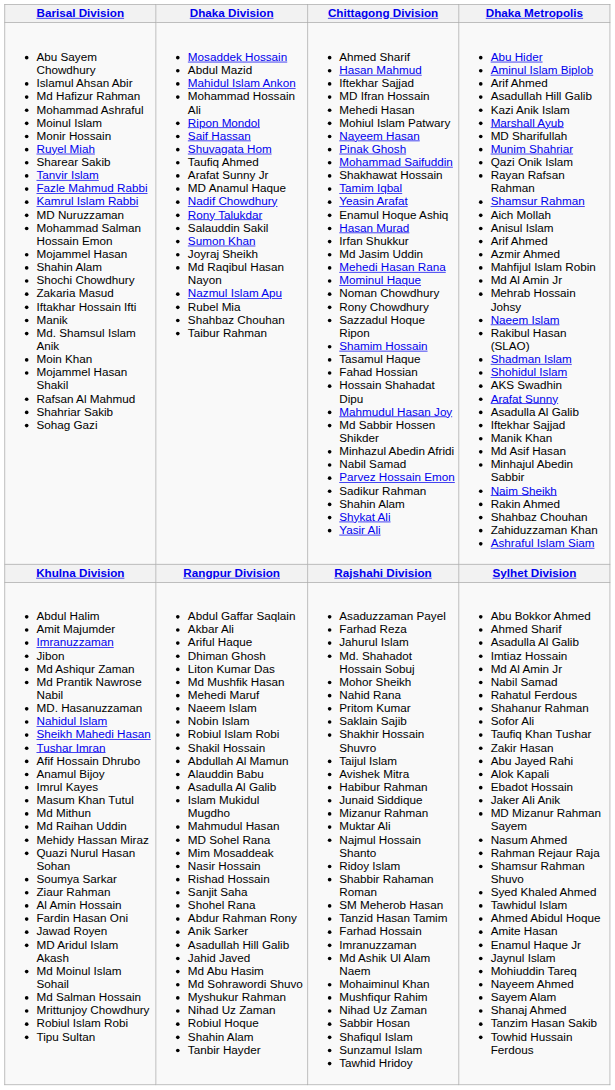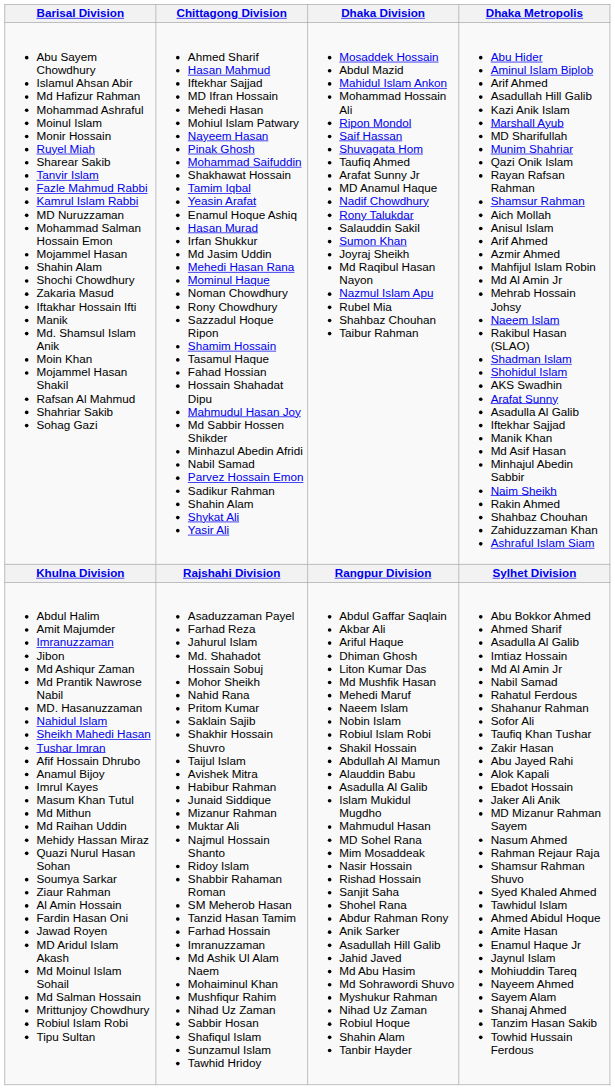columns swapped: (383, 13) <-> (232, 13)
